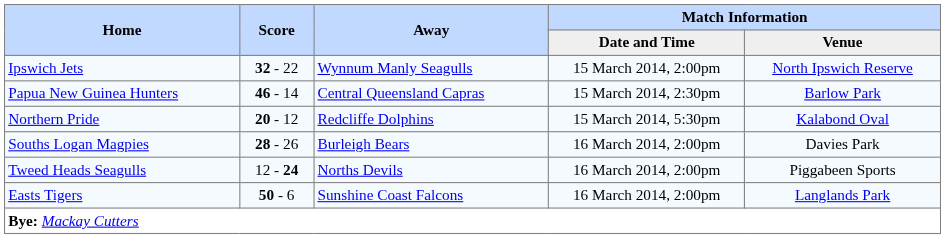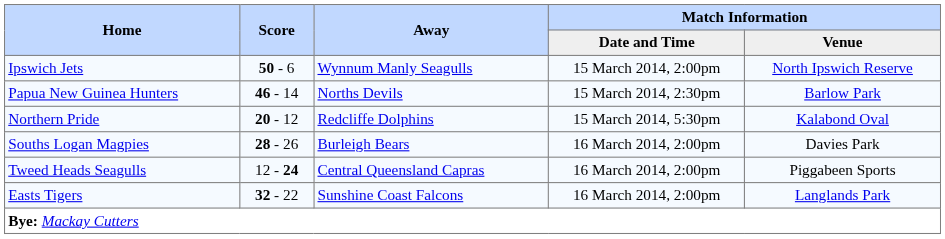(277, 68) 32 - 22 -> (277, 68) 50 - 6
(401, 93) Central Queensland Capras -> (360, 93) Norths Devils
(360, 169) Norths Devils -> (401, 169) Central Queensland Capras
(277, 195) 50 - 6 -> (277, 195) 32 - 22
